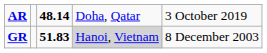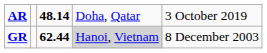(54, 37) 51.83 -> (54, 37) 62.44
